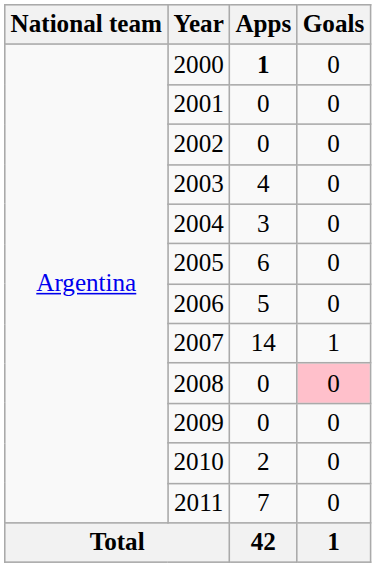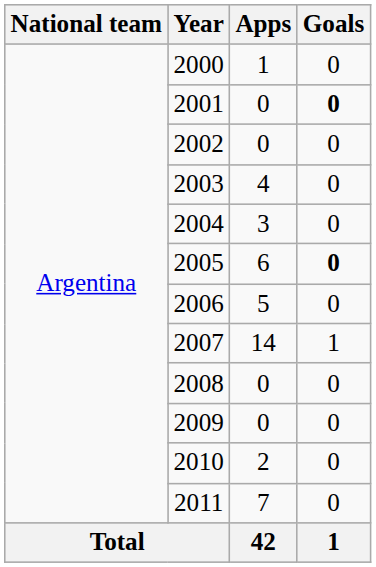(263, 64) bold -> (263, 64) normal
(334, 104) normal -> (334, 104) bold
(334, 263) normal -> (334, 263) bold
(334, 382) pink background -> (334, 382) no background
